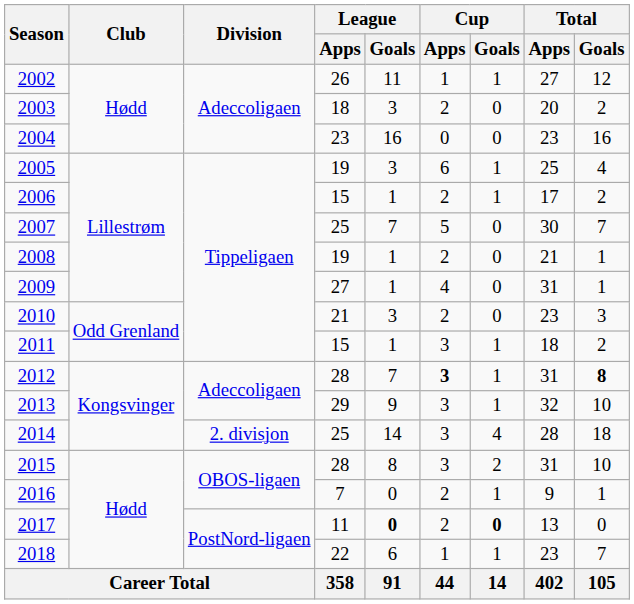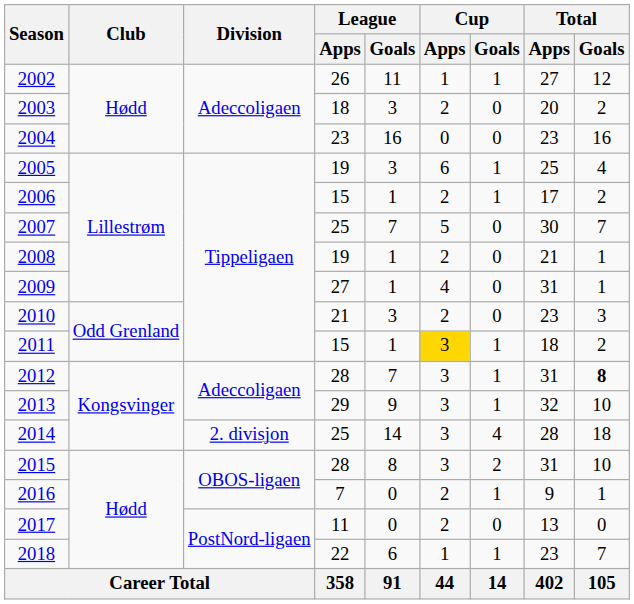(445, 345) no background -> (445, 345) gold background
(445, 375) bold -> (445, 375) normal
(392, 524) bold -> (392, 524) normal
(497, 524) bold -> (497, 524) normal
